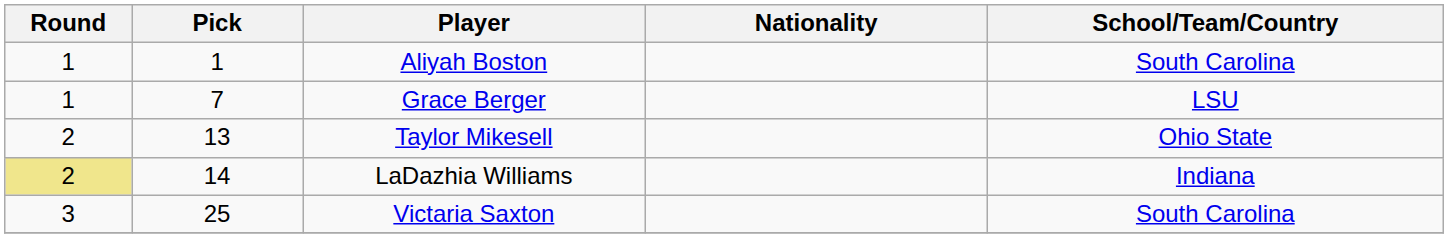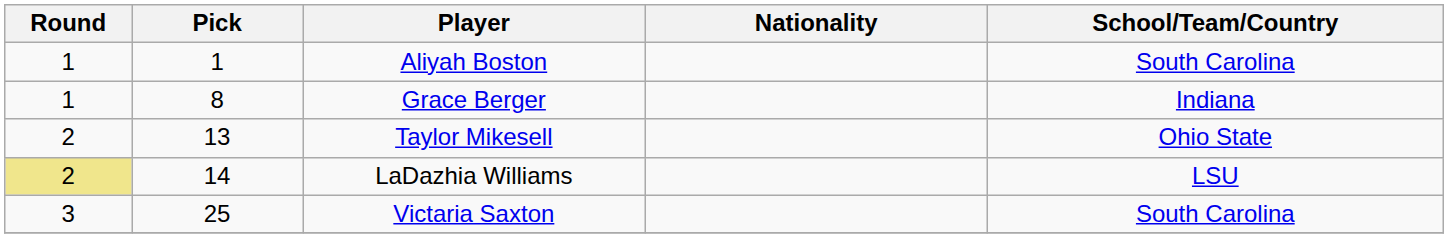(217, 99) 7 -> (217, 99) 8
(1215, 99) LSU -> (1215, 99) Indiana
(1215, 175) Indiana -> (1215, 175) LSU
